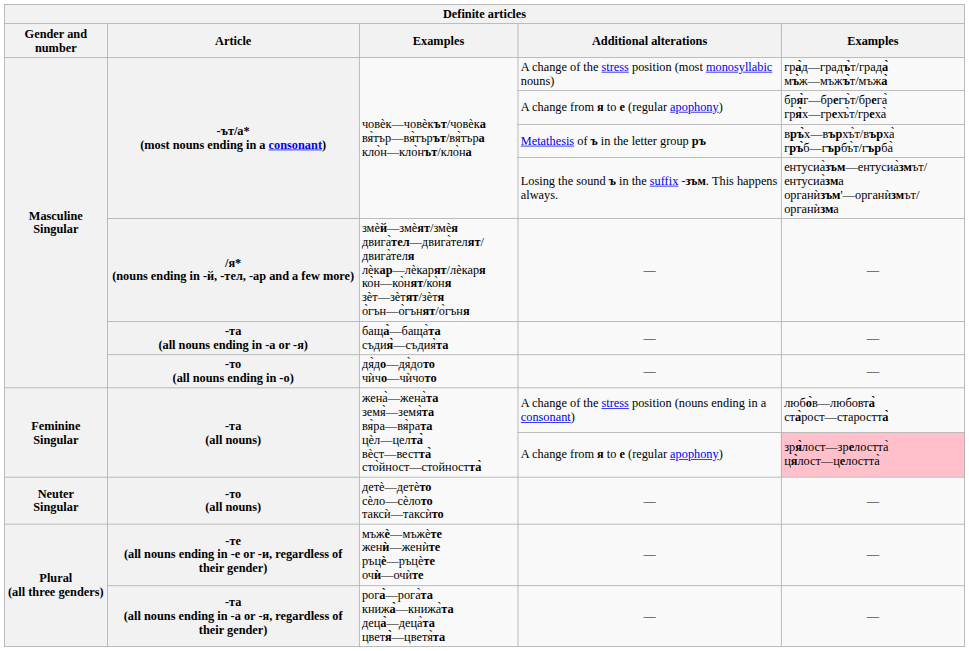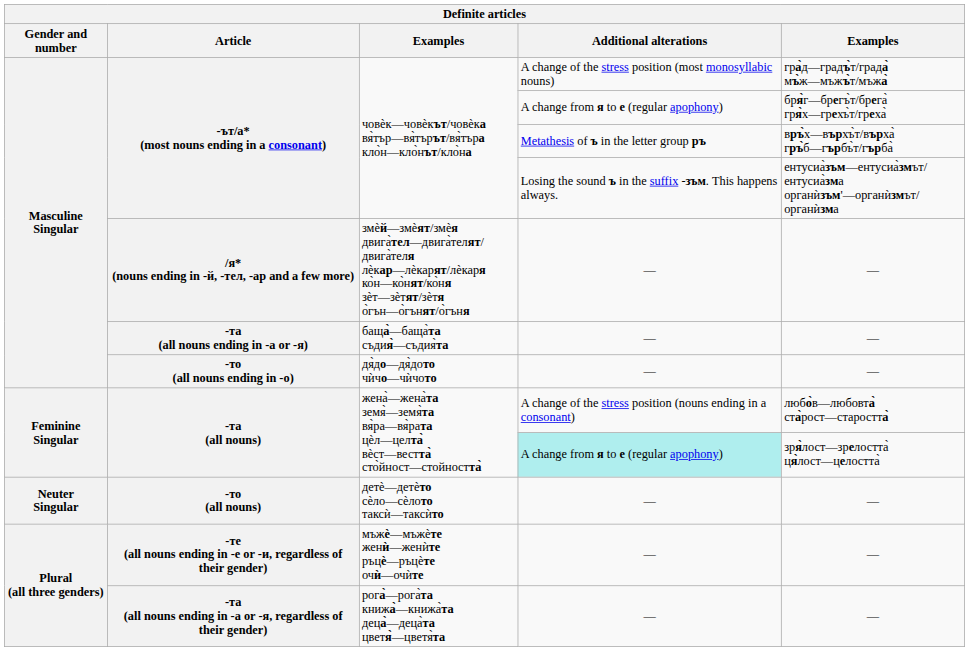(622, 454) no background -> (622, 454) paleturquoise background
(836, 454) pink background -> (836, 454) no background
